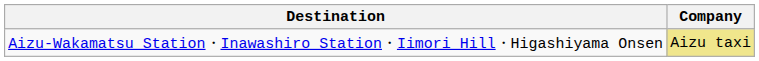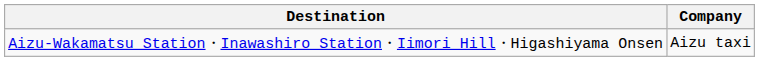(711, 43) khaki background -> (711, 43) no background
